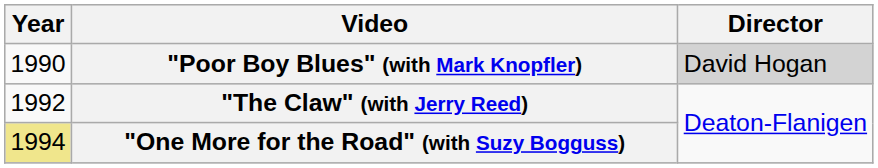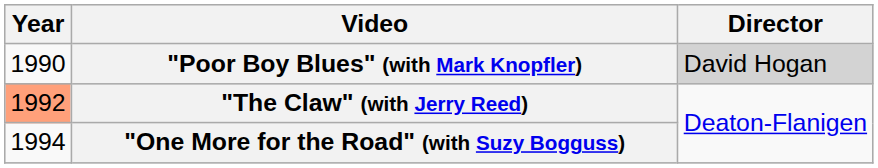(38, 102) no background -> (38, 102) lightsalmon background
(38, 142) khaki background -> (38, 142) no background
